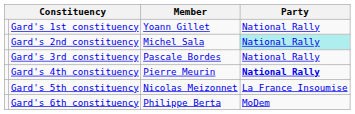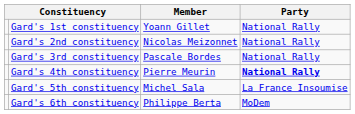(174, 42) Michel Sala -> (190, 42) Nicolas Meizonnet
(281, 42) paleturquoise background -> (281, 42) no background
(190, 87) Nicolas Meizonnet -> (174, 87) Michel Sala
